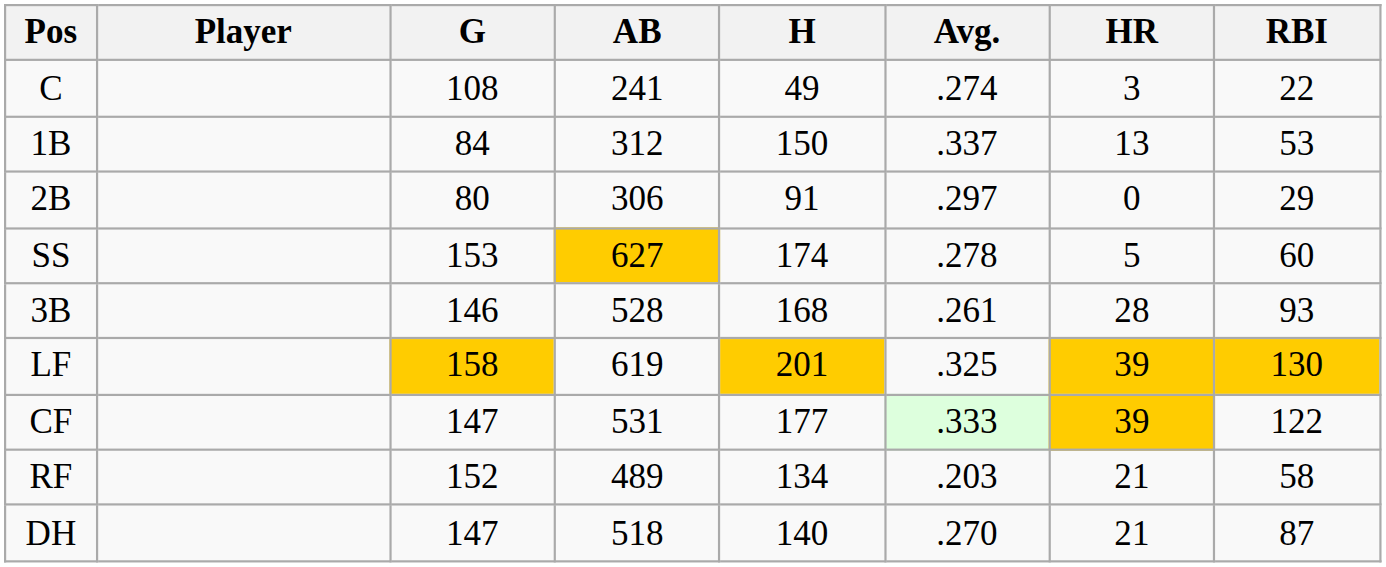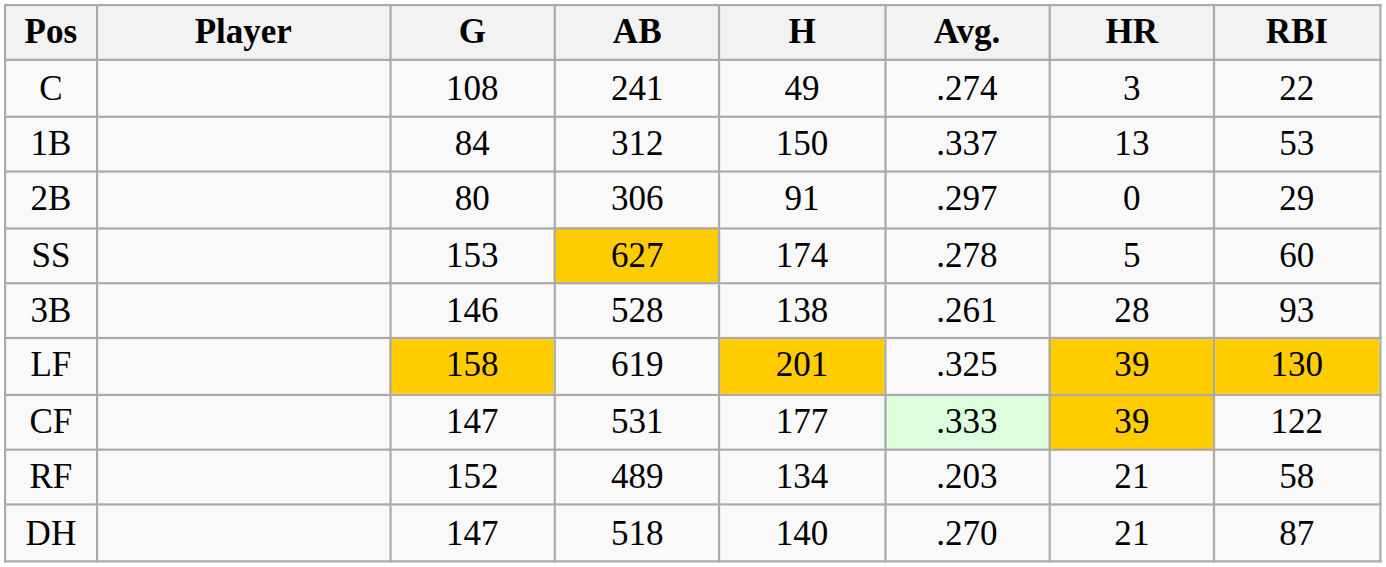(802, 310) 168 -> (802, 310) 138
